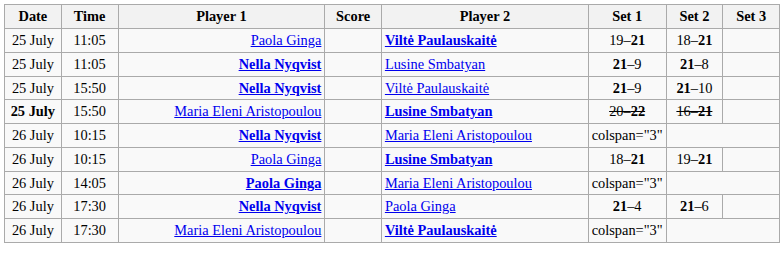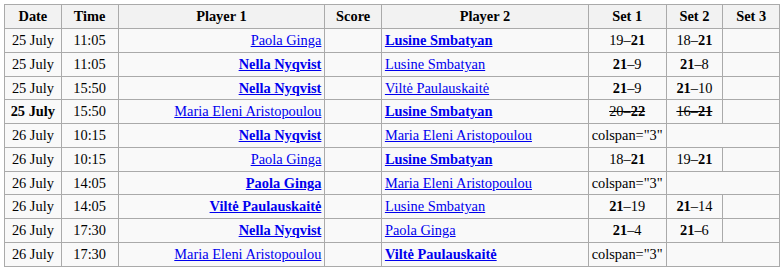(441, 40) Viltė Paulauskaitė -> (439, 40) Lusine Smbatyan
+ row: (90, 206)
